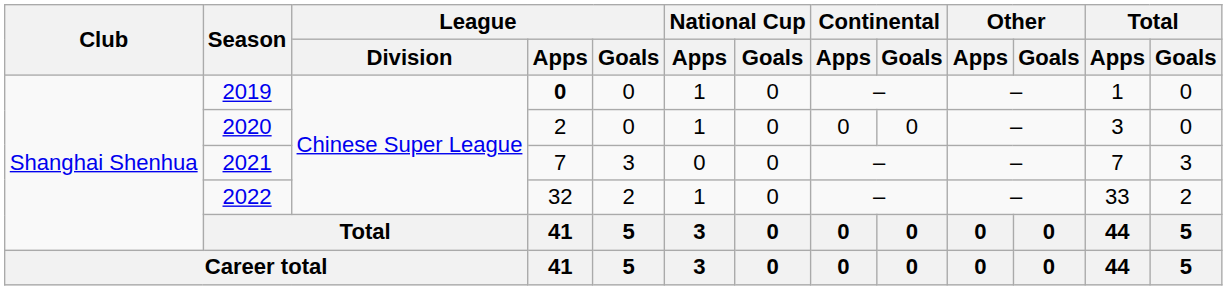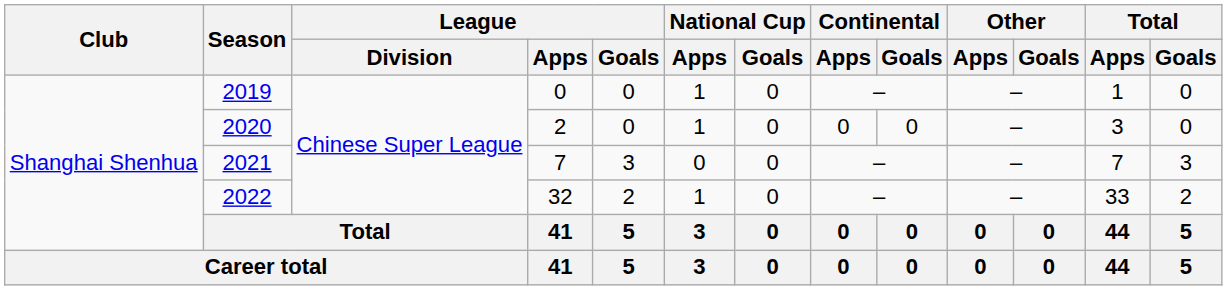(560, 92) bold -> (560, 92) normal
